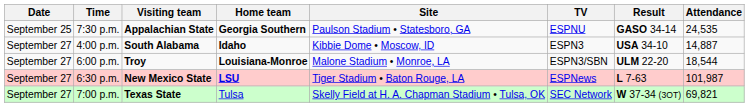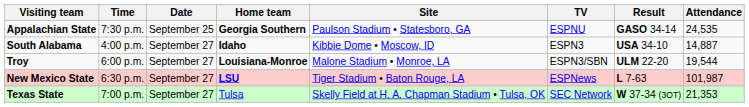columns swapped: (39, 13) <-> (169, 13)
(702, 62) 18,544 -> (702, 62) 19,544
(702, 95) 69,821 -> (702, 95) 21,353
